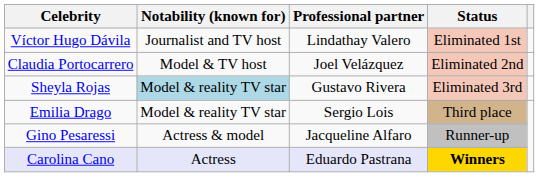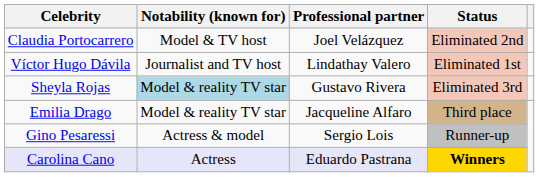rows swapped: (71, 40) <-> (71, 64)
(359, 111) Sergio Lois -> (359, 111) Jacqueline Alfaro
(359, 135) Jacqueline Alfaro -> (359, 135) Sergio Lois
